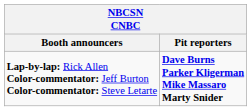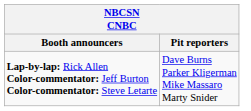(203, 78) bold -> (199, 78) normal
